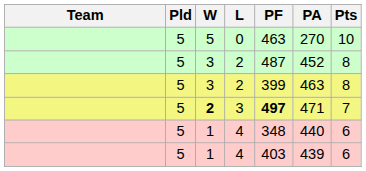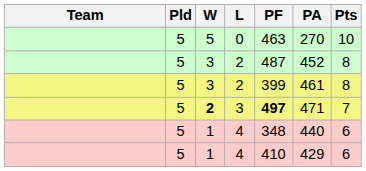(312, 85) 463 -> (312, 85) 461
(274, 154) 403 -> (274, 154) 410
(312, 154) 439 -> (312, 154) 429
